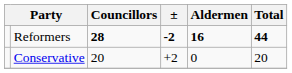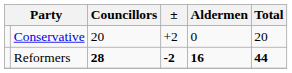rows swapped: (42, 36) <-> (49, 57)
